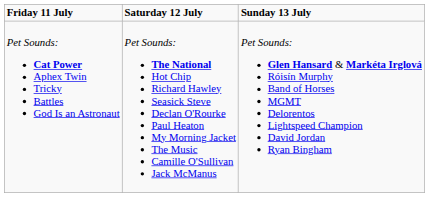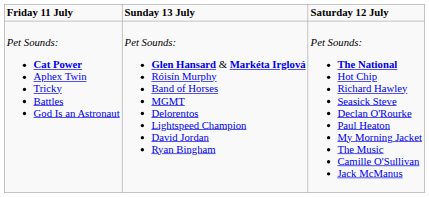columns swapped: (164, 13) <-> (276, 13)
